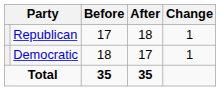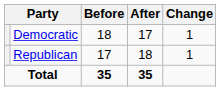rows swapped: (45, 34) <-> (46, 55)
